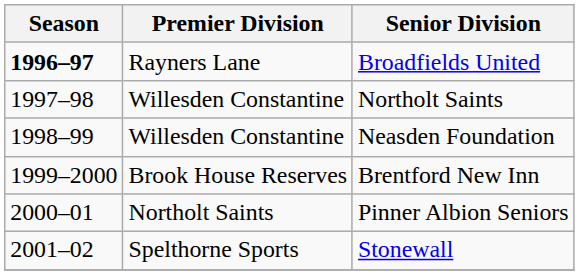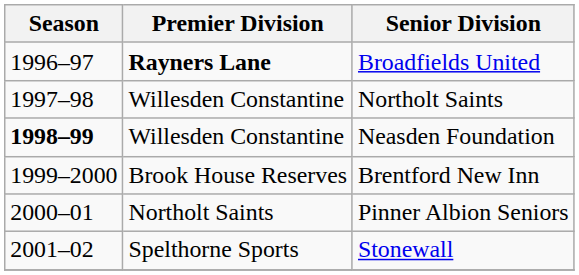(52, 61) bold -> (52, 61) normal
(194, 61) normal -> (200, 61) bold
(52, 136) normal -> (52, 136) bold
